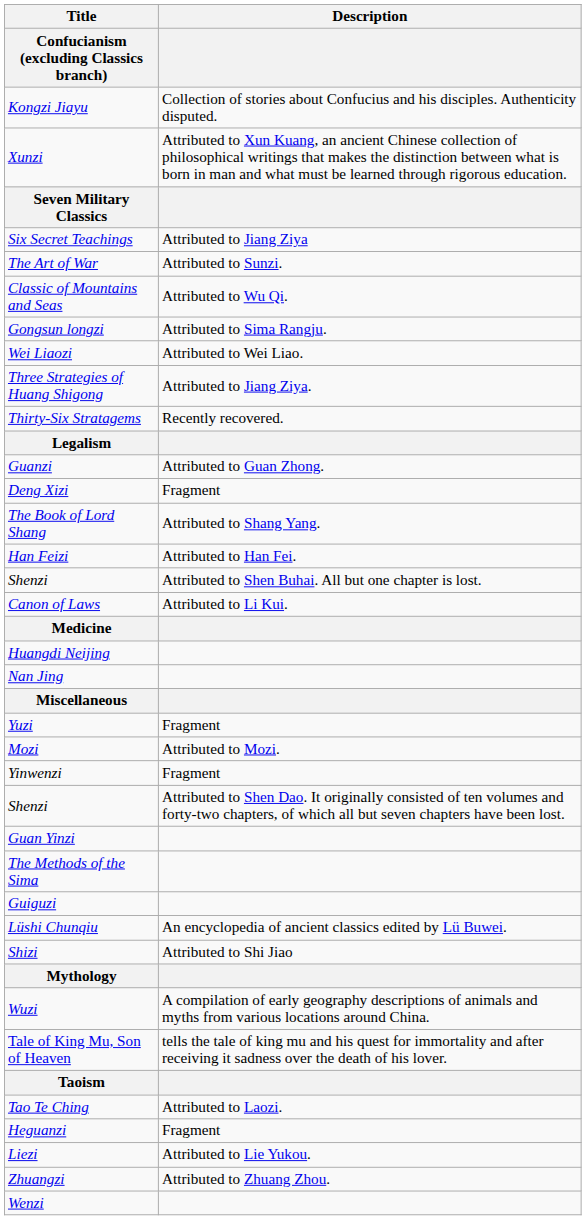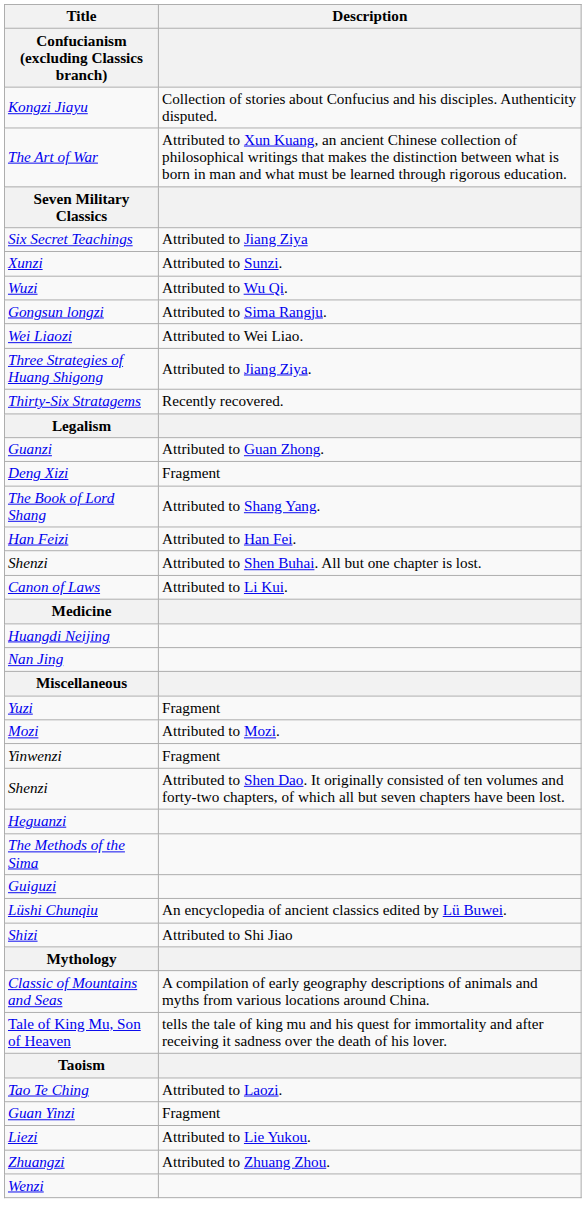(25, 157) Xunzi -> (53, 157) The Art of War
(53, 263) The Art of War -> (25, 263) Xunzi
(73, 296) Classic of Mountains and Seas -> (23, 287) Wuzi
(41, 838) Guan Yinzi -> (37, 821) Heguanzi
(23, 1008) Wuzi -> (73, 991) Classic of Mountains and Seas
(37, 1130) Heguanzi -> (41, 1113) Guan Yinzi
